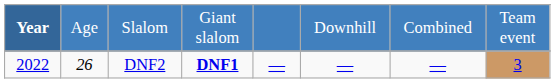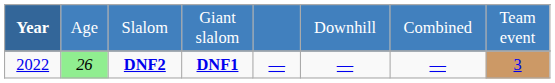(84, 64) no background -> (84, 64) lightgreen background
(145, 64) normal -> (145, 64) bold
